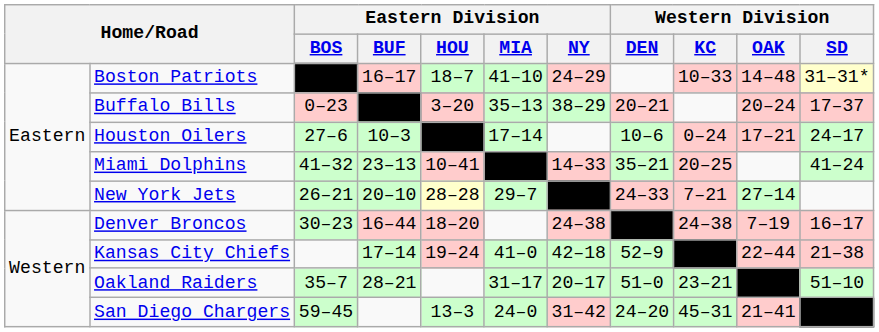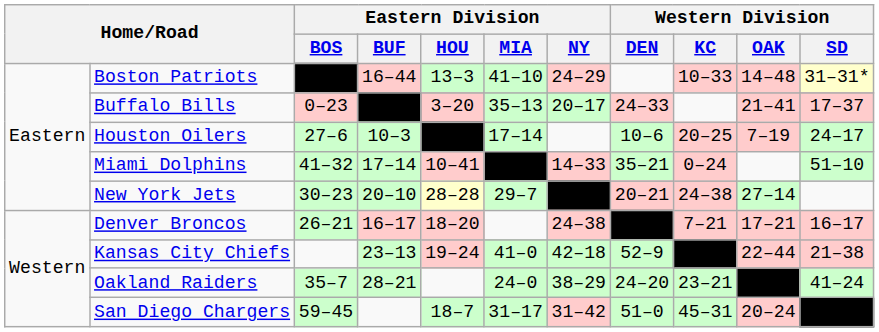(389, 78) 16–17 -> (389, 78) 16–44
(452, 78) 18–7 -> (452, 78) 13–3
(579, 108) 38–29 -> (579, 108) 20–17
(642, 108) 20–21 -> (642, 108) 24–33
(768, 108) 20–24 -> (768, 108) 21–41
(705, 137) 0–24 -> (705, 137) 20–25
(768, 137) 17–21 -> (768, 137) 7–19
(389, 166) 23–13 -> (389, 166) 17–14
(705, 166) 20–25 -> (705, 166) 0–24
(837, 166) 41–24 -> (837, 166) 51–10
(326, 196) 26–21 -> (326, 196) 30–23
(642, 196) 24–33 -> (642, 196) 20–21
(705, 196) 7–21 -> (705, 196) 24–38
(326, 225) 30–23 -> (326, 225) 26–21
(389, 225) 16–44 -> (389, 225) 16–17
(705, 225) 24–38 -> (705, 225) 7–21
(768, 225) 7–19 -> (768, 225) 17–21
(389, 254) 17–14 -> (389, 254) 23–13
(516, 284) 31–17 -> (516, 284) 24–0
(579, 284) 20–17 -> (579, 284) 38–29
(642, 284) 51–0 -> (642, 284) 24–20
(837, 284) 51–10 -> (837, 284) 41–24
(452, 313) 13–3 -> (452, 313) 18–7
(516, 313) 24–0 -> (516, 313) 31–17
(642, 313) 24–20 -> (642, 313) 51–0
(768, 313) 21–41 -> (768, 313) 20–24
